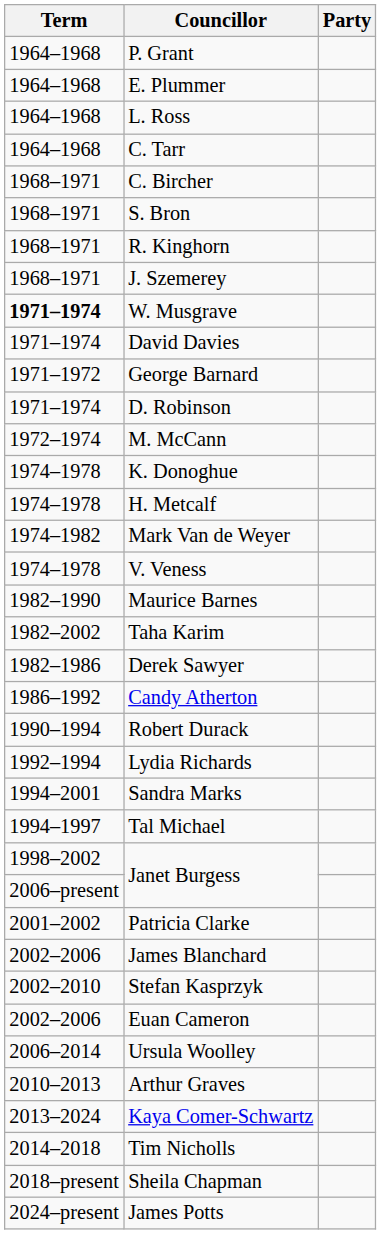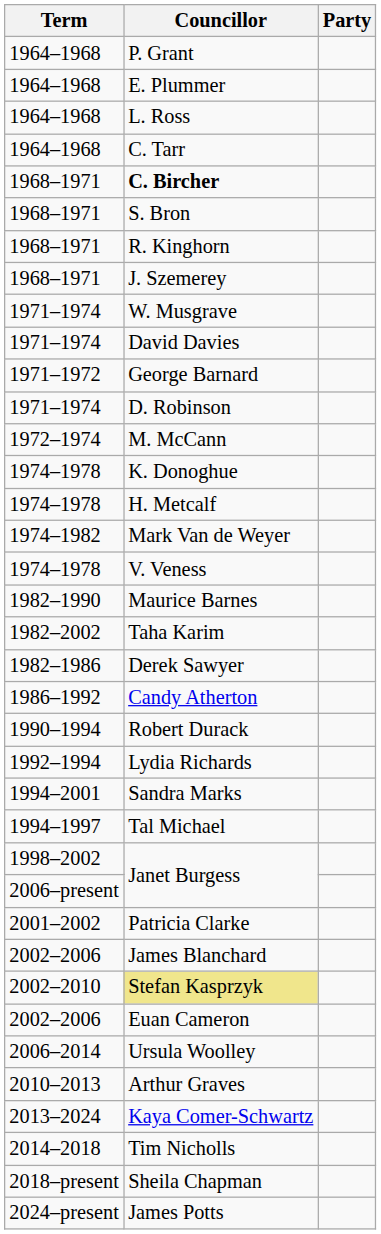(170, 181) normal -> (174, 181) bold
(55, 310) bold -> (55, 310) normal
(196, 987) no background -> (196, 987) khaki background
